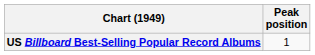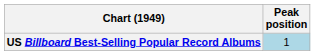(287, 42) no background -> (287, 42) lightblue background
